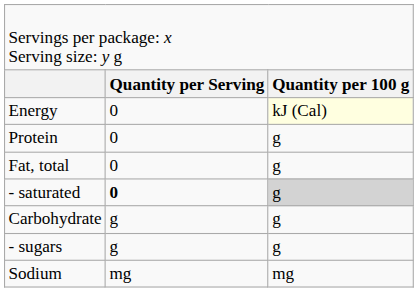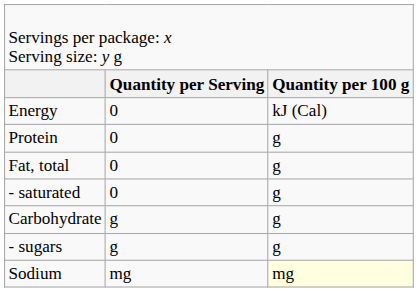(300, 110) lightyellow background -> (300, 110) no background
(114, 192) bold -> (114, 192) normal
(276, 192) lightgrey background -> (276, 192) no background
(283, 273) no background -> (283, 273) lightyellow background
